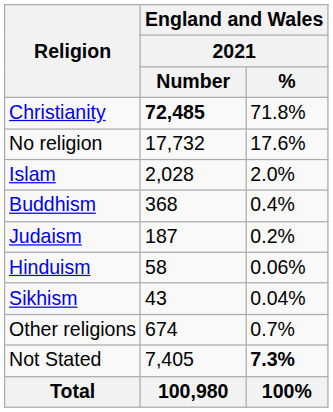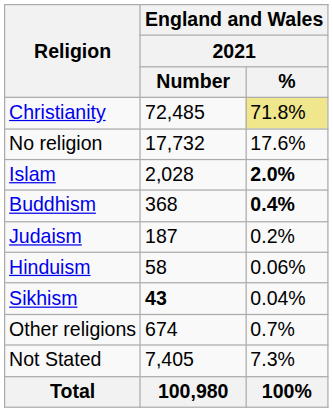(175, 112) bold -> (175, 112) normal
(278, 112) no background -> (278, 112) khaki background
(273, 174) normal -> (273, 174) bold
(273, 205) normal -> (273, 205) bold
(156, 298) normal -> (156, 298) bold
(273, 360) bold -> (273, 360) normal
